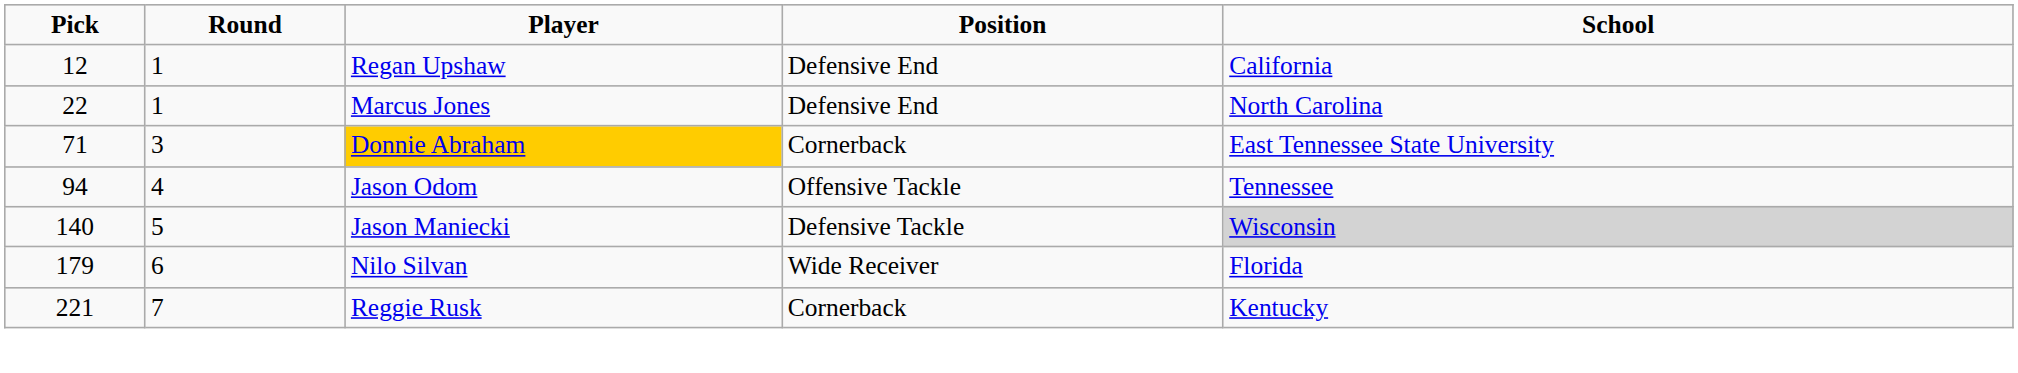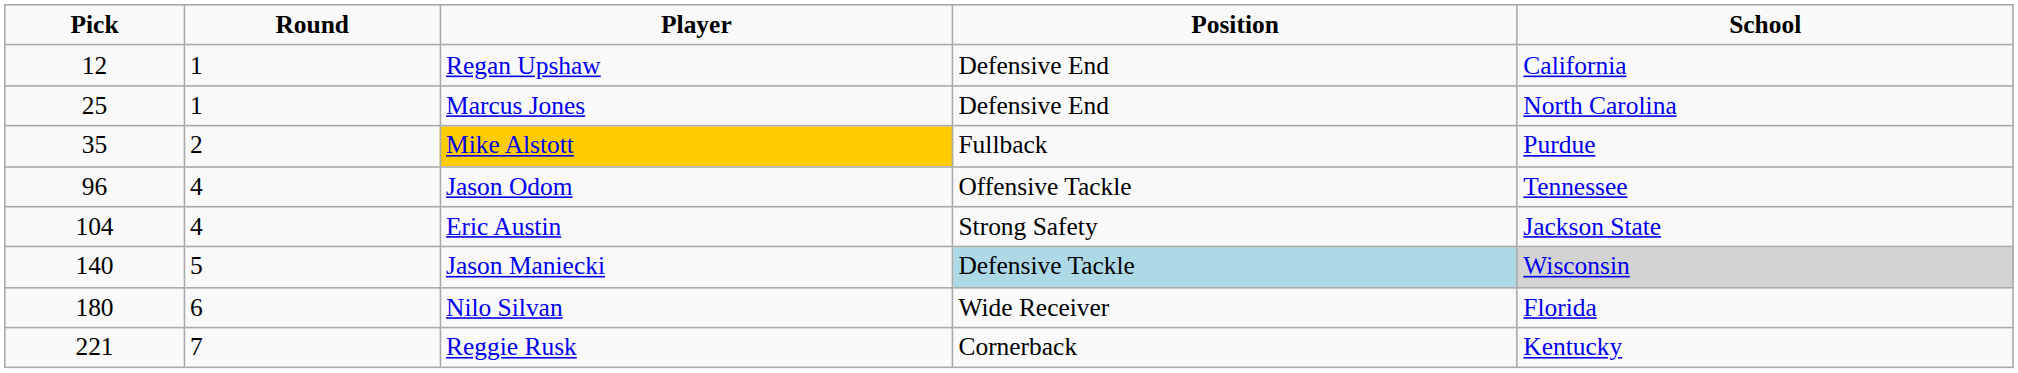(75, 105) 22 -> (95, 105) 25
+ row: (510, 145)
- row: (438, 145)
(75, 186) 94 -> (95, 186) 96
+ row: (504, 226)
(876, 226) no background -> (1047, 266) lightblue background
(75, 266) 179 -> (95, 307) 180
